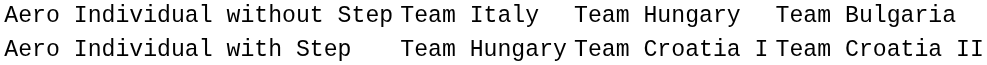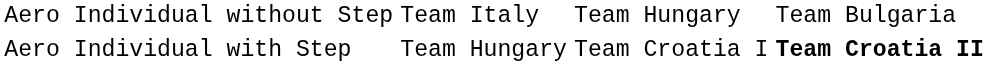(880, 50) normal -> (880, 50) bold
